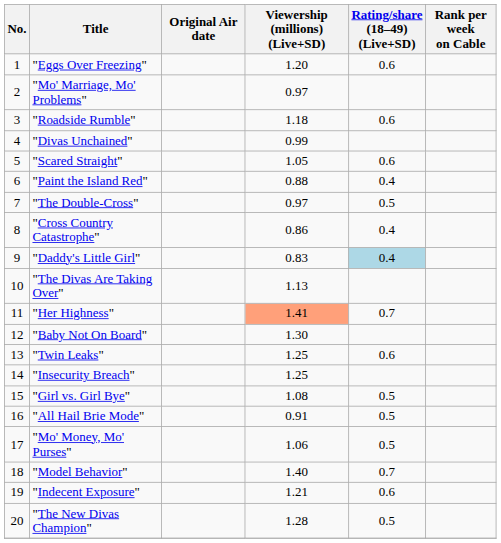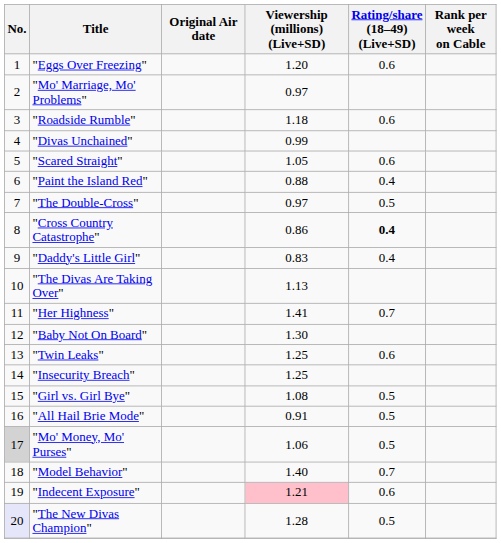(387, 230) normal -> (387, 230) bold
(387, 258) lightblue background -> (387, 258) no background
(297, 313) lightsalmon background -> (297, 313) no background
(17, 444) no background -> (17, 444) lightgrey background
(297, 492) no background -> (297, 492) pink background
(17, 520) no background -> (17, 520) lavender background
